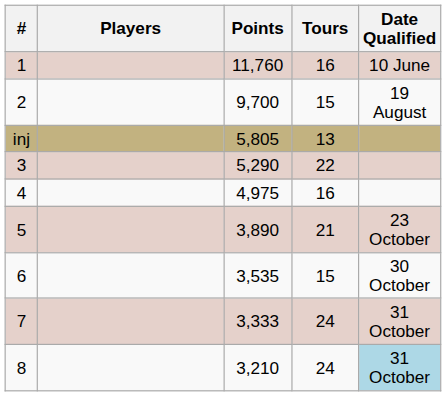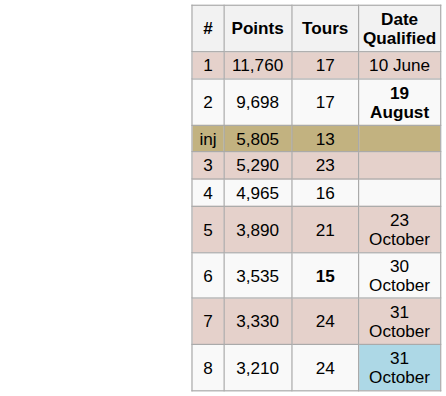- column: (131, 29)
(325, 65) 16 -> (325, 65) 17
(258, 102) 9,700 -> (258, 102) 9,698
(325, 102) 15 -> (325, 102) 17
(400, 102) normal -> (400, 102) bold
(325, 166) 22 -> (325, 166) 23
(258, 193) 4,975 -> (258, 193) 4,965
(325, 275) normal -> (325, 275) bold
(258, 322) 3,333 -> (258, 322) 3,330
